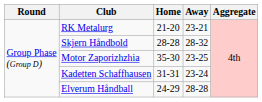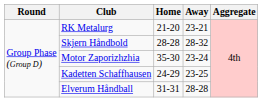(197, 58) 23-25 -> (197, 58) 23-24
(168, 74) 31-31 -> (168, 74) 24-29
(197, 74) 23-24 -> (197, 74) 23-25
(168, 89) 24-29 -> (168, 89) 31-31
